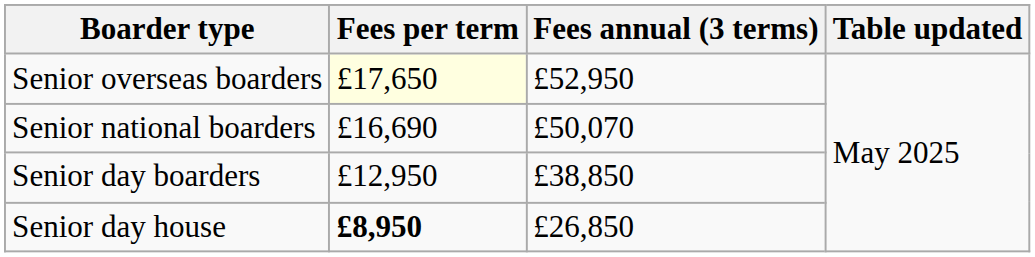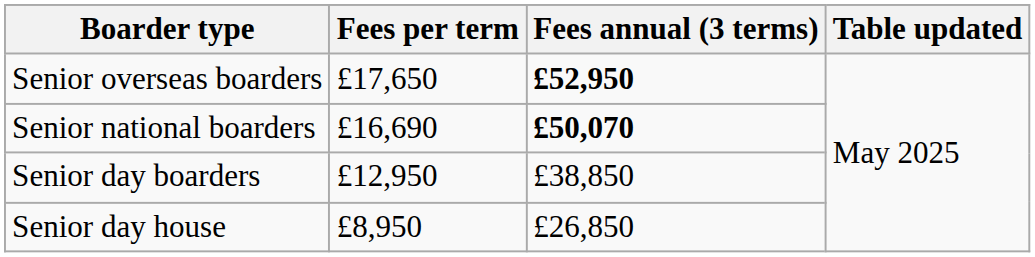(387, 78) lightyellow background -> (387, 78) no background
(584, 78) normal -> (584, 78) bold
(584, 127) normal -> (584, 127) bold
(379, 226) bold -> (379, 226) normal
